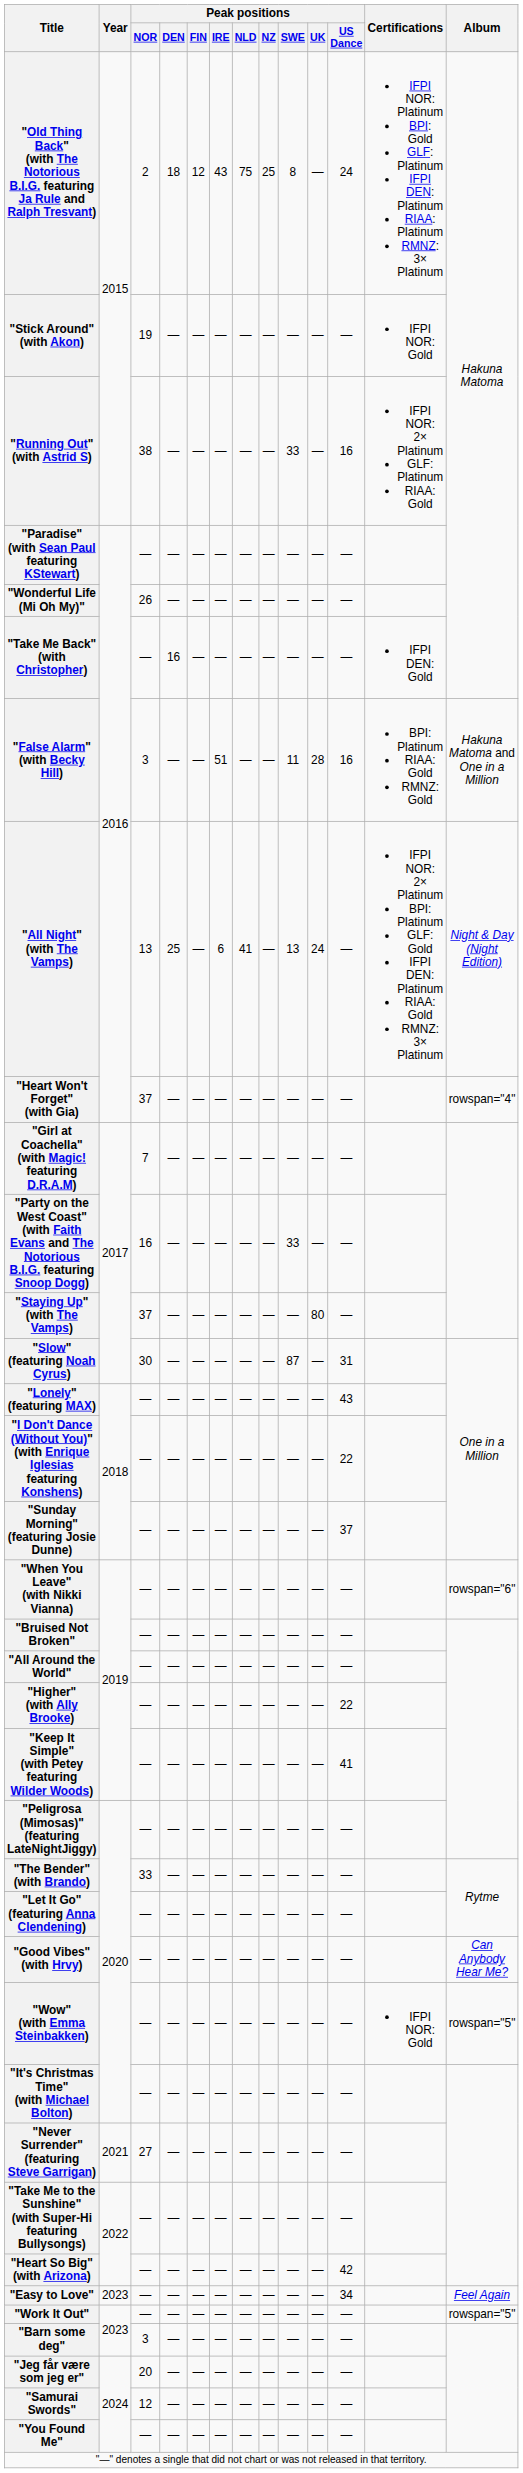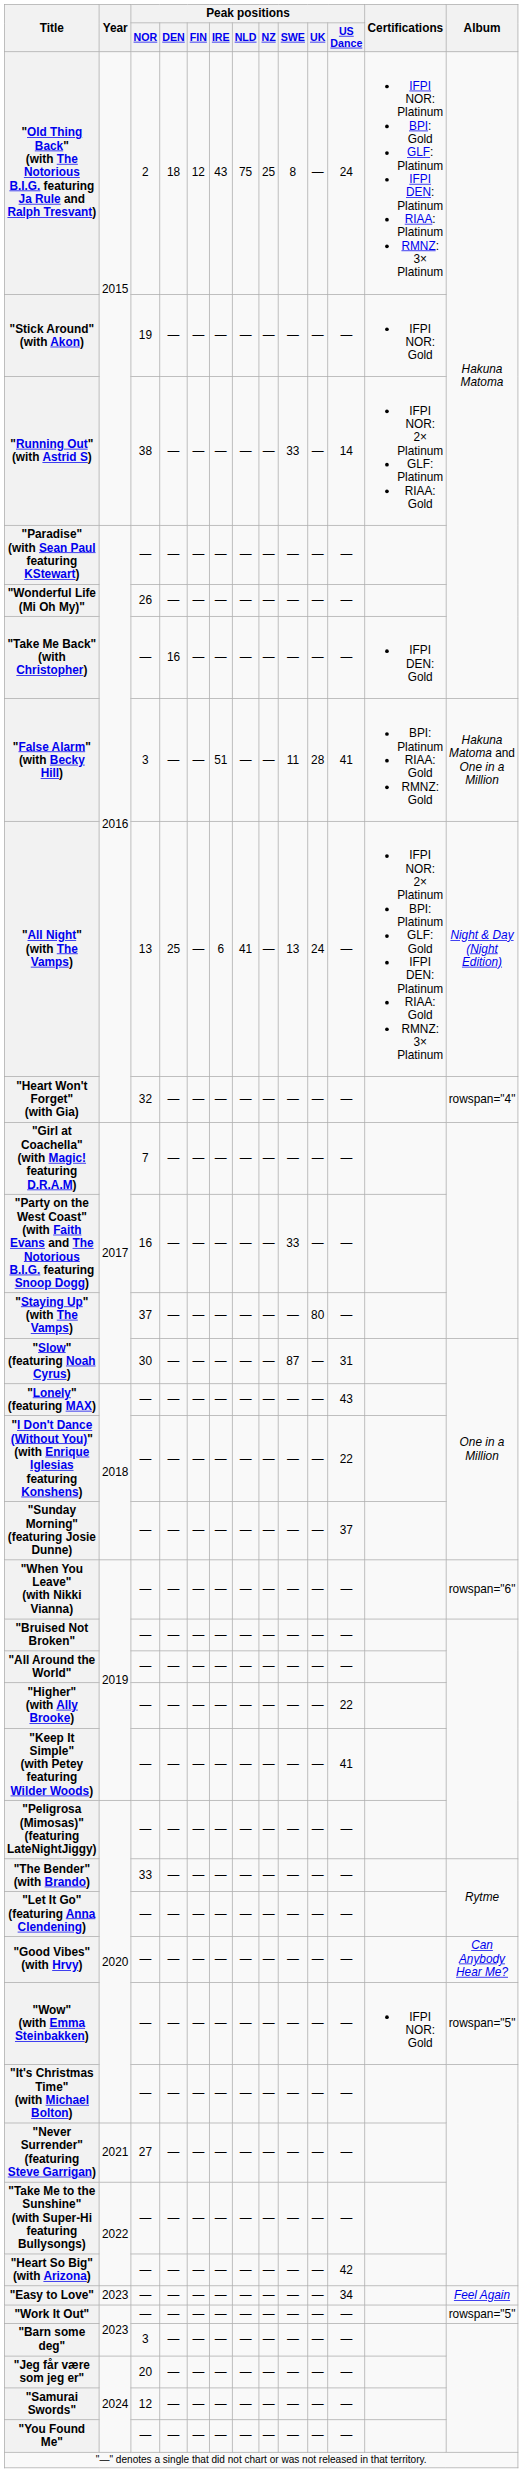(346, 451) 16 -> (346, 451) 14
(346, 760) 16 -> (346, 760) 41
(145, 1099) 37 -> (145, 1099) 32
